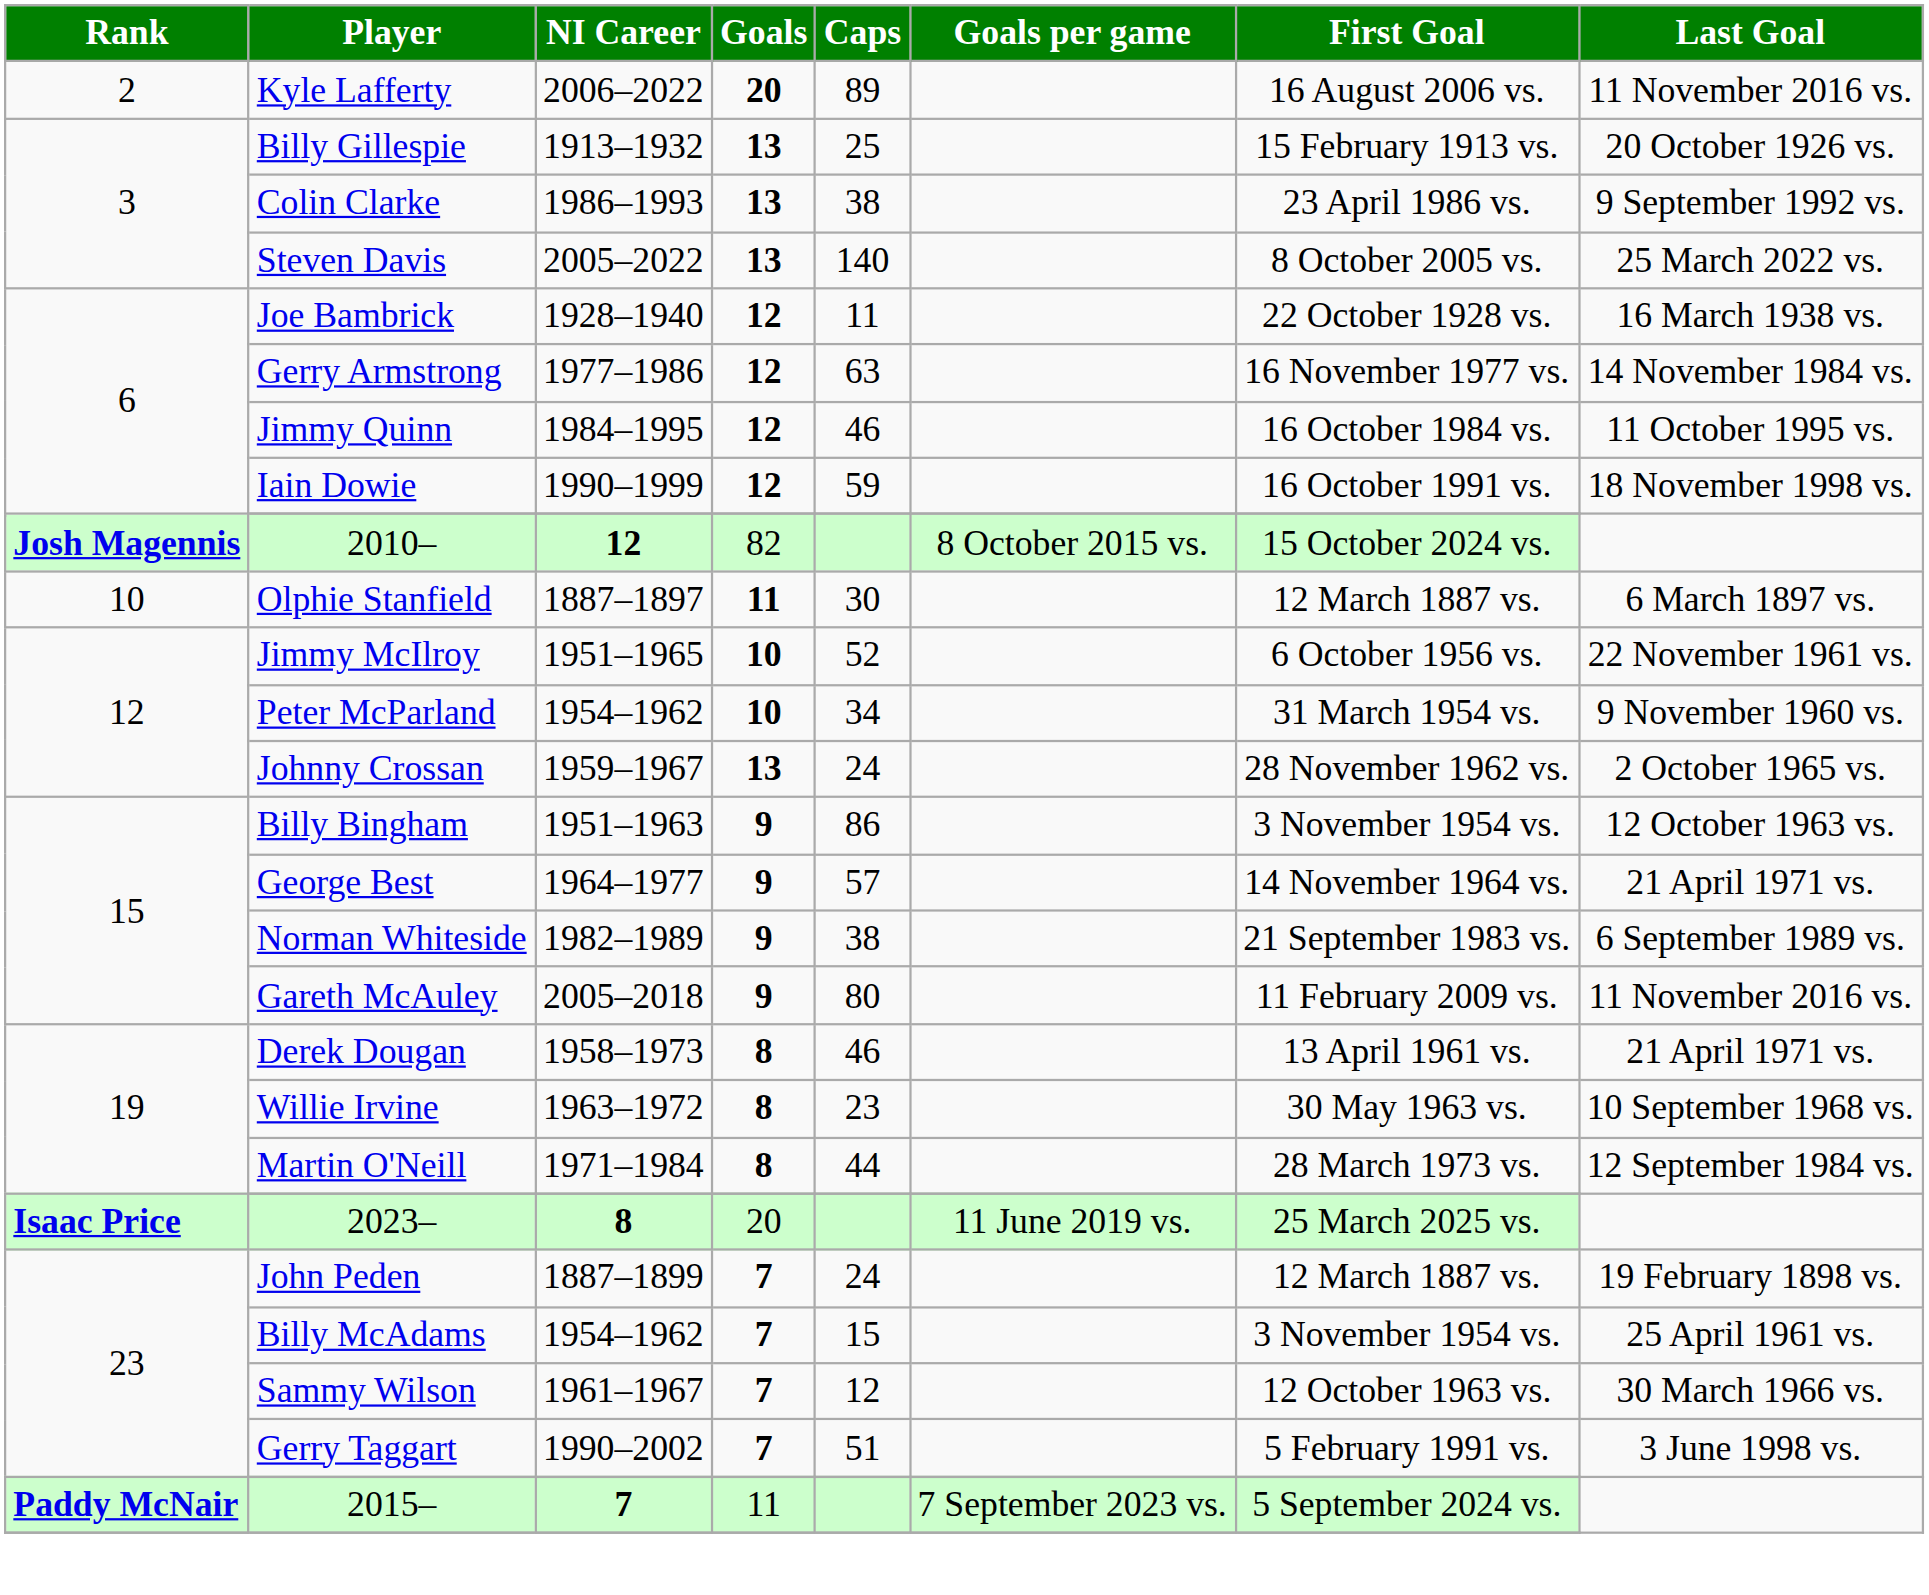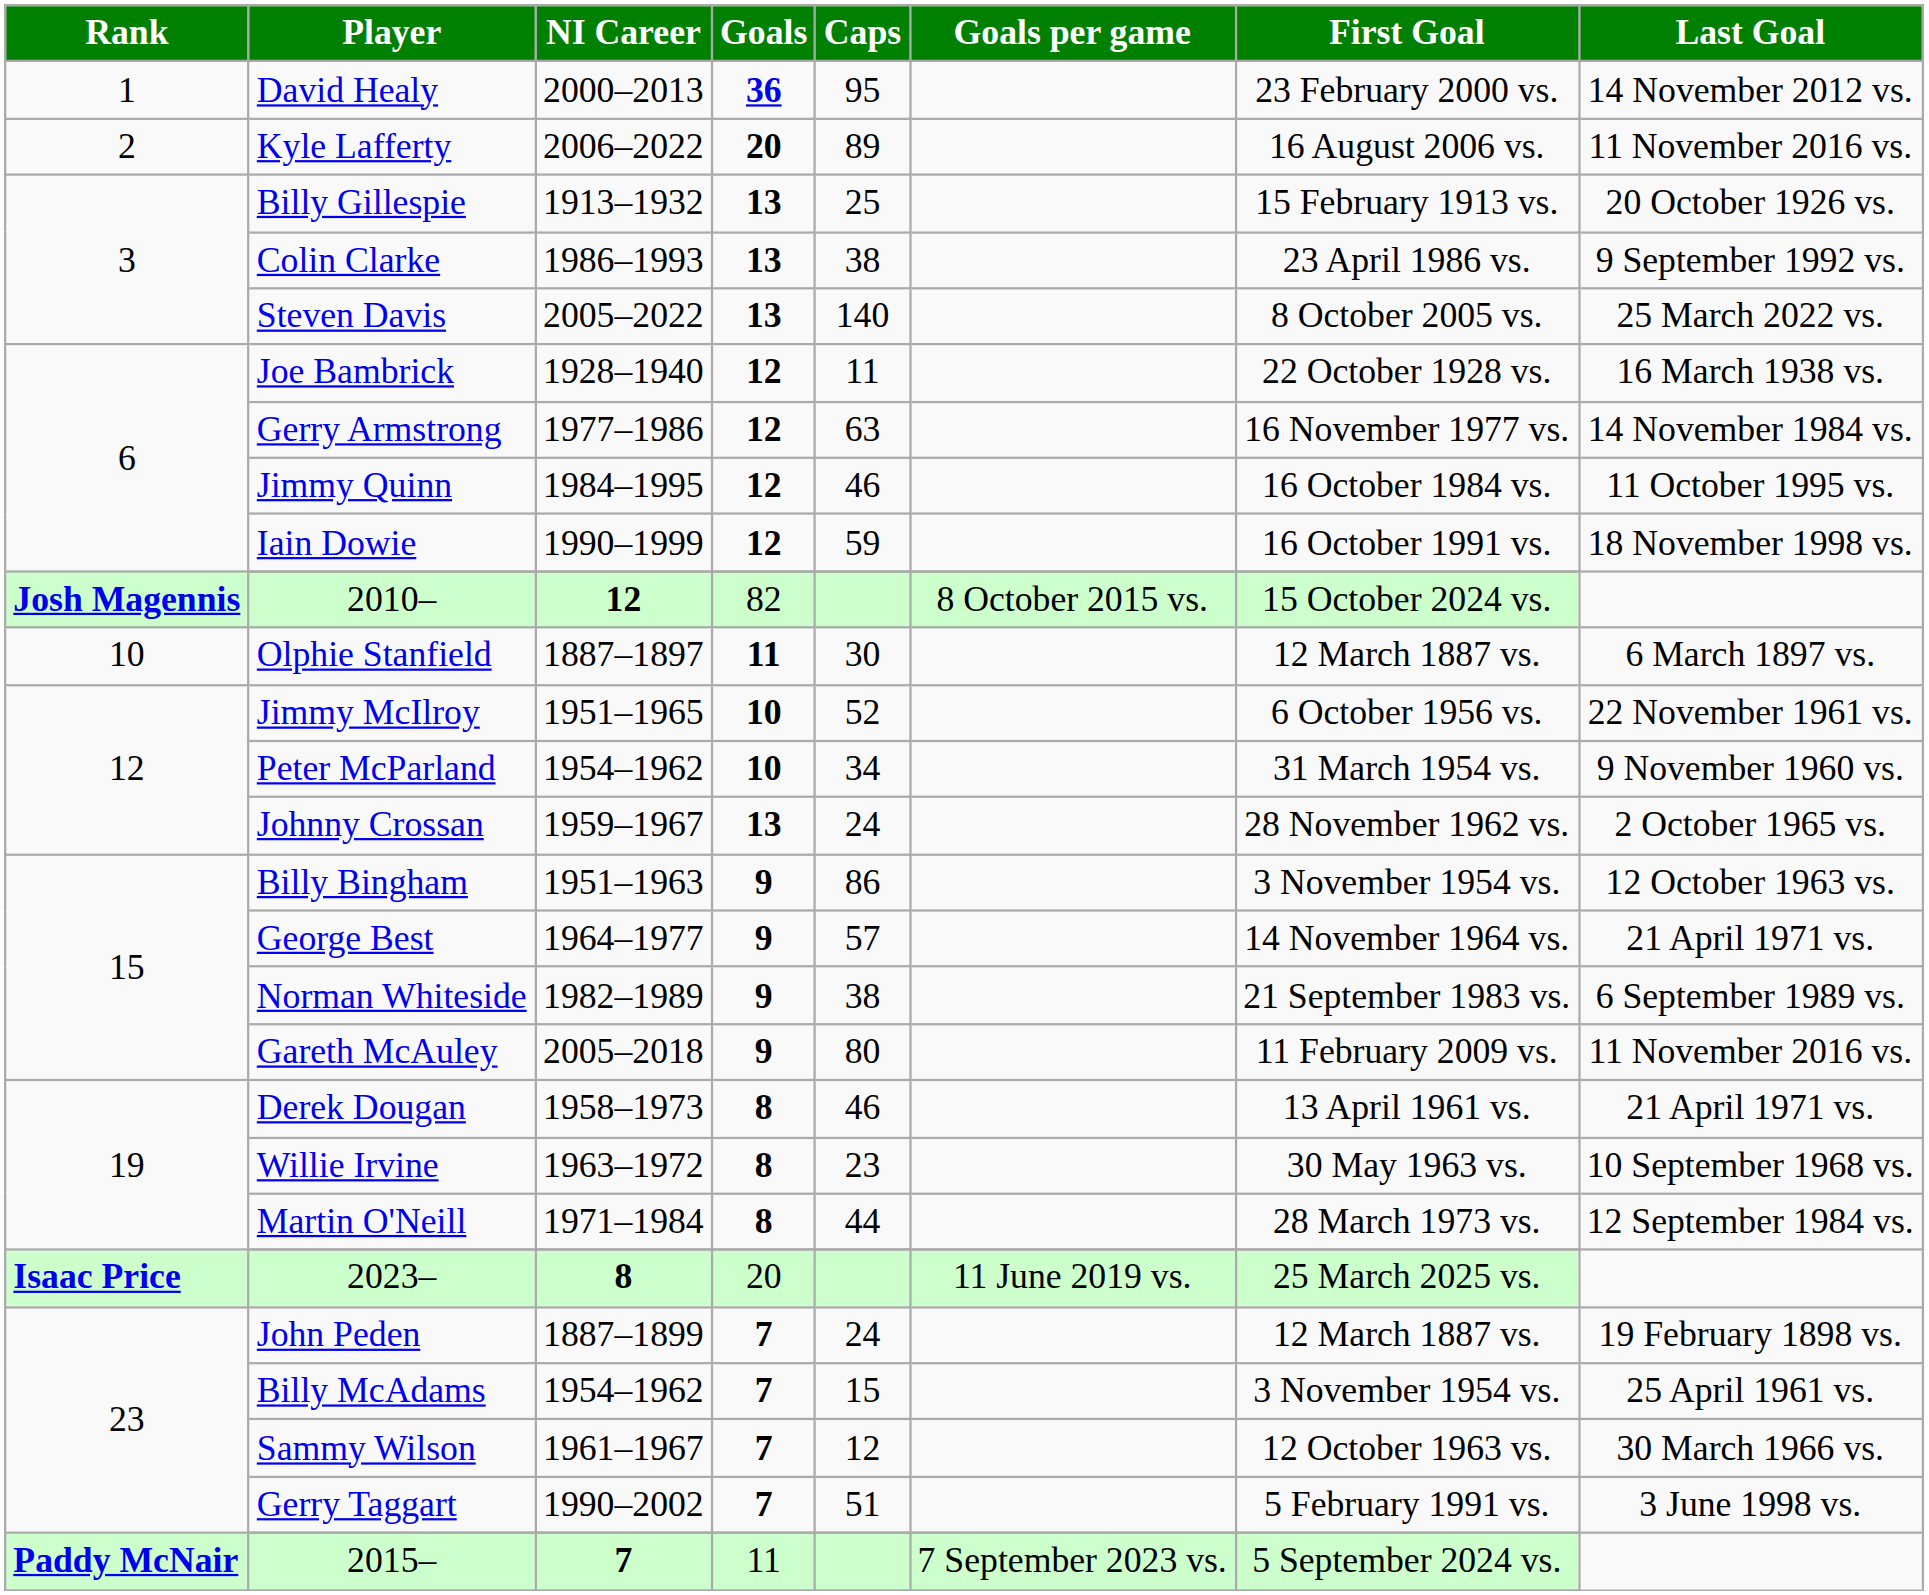+ row: (347, 89)
